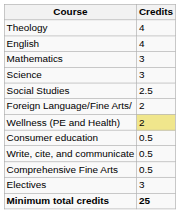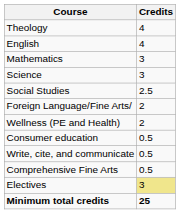(142, 122) khaki background -> (142, 122) no background
(142, 185) no background -> (142, 185) khaki background
